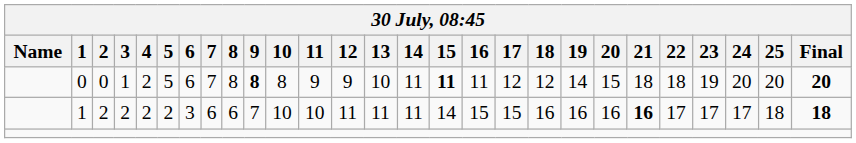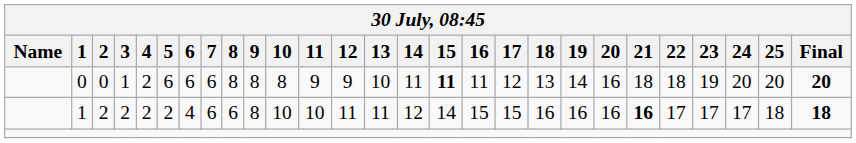(168, 81) 5 -> (168, 81) 6
(212, 81) 7 -> (212, 81) 6
(255, 81) bold -> (255, 81) normal
(545, 81) 12 -> (545, 81) 13
(610, 81) 15 -> (610, 81) 16
(190, 112) 3 -> (190, 112) 4
(255, 112) 7 -> (255, 112) 8
(413, 112) 11 -> (413, 112) 12
